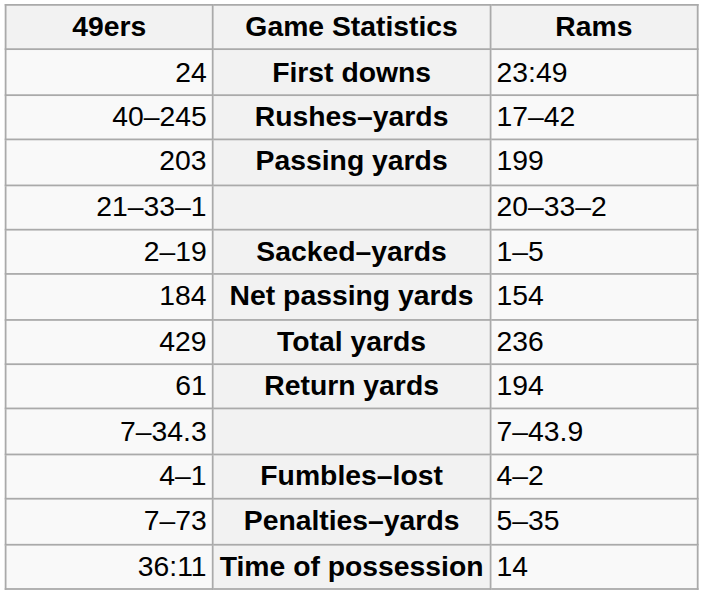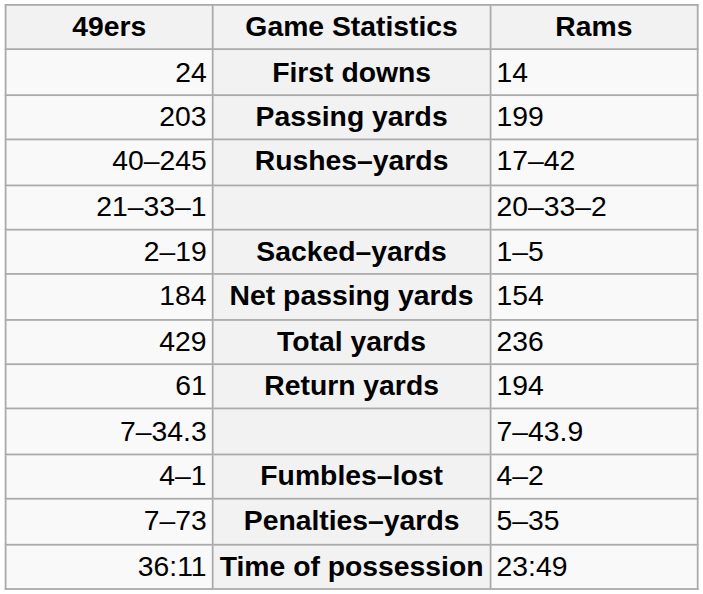(532, 71) 23:49 -> (512, 71) 14
rows swapped: (159, 116) <-> (183, 161)
(512, 565) 14 -> (532, 565) 23:49
